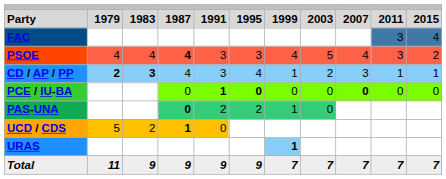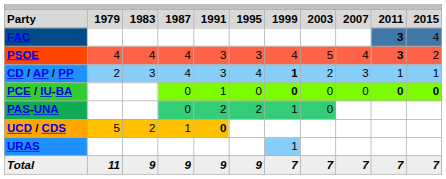(400, 37) normal -> (400, 37) bold
(188, 55) bold -> (188, 55) normal
(400, 55) normal -> (400, 55) bold
(117, 73) bold -> (117, 73) normal
(152, 73) bold -> (152, 73) normal
(294, 73) normal -> (294, 73) bold
(223, 92) bold -> (223, 92) normal
(259, 92) bold -> (259, 92) normal
(294, 92) normal -> (294, 92) bold
(365, 92) bold -> (365, 92) normal
(400, 92) normal -> (400, 92) bold
(436, 92) normal -> (436, 92) bold
(188, 110) bold -> (188, 110) normal
(188, 128) bold -> (188, 128) normal
(223, 128) normal -> (223, 128) bold
(294, 146) bold -> (294, 146) normal
